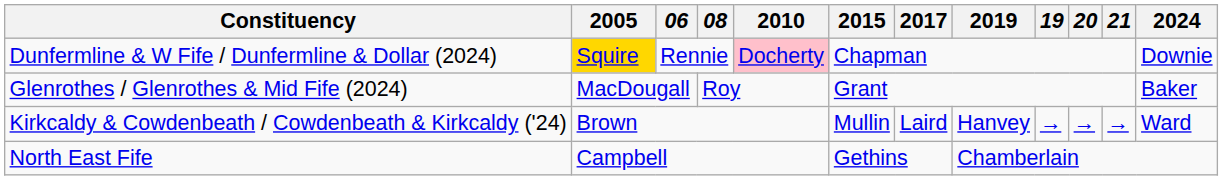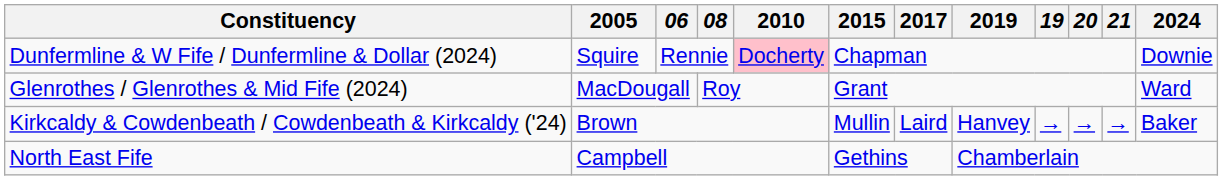(608, 55) gold background -> (608, 55) no background
(1169, 89) Baker -> (1166, 89) Ward
(1166, 123) Ward -> (1169, 123) Baker
